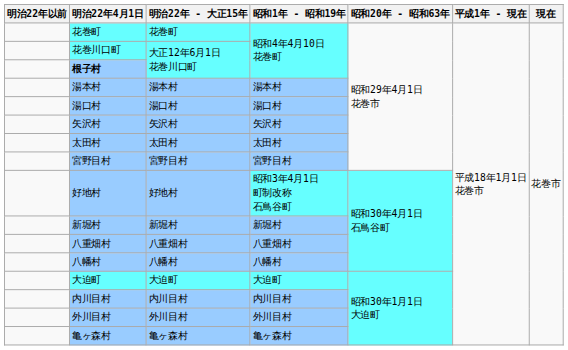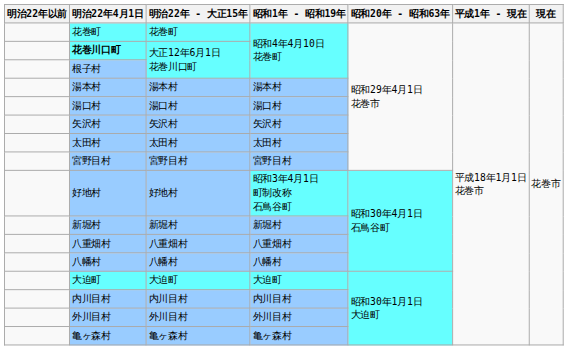(96, 50) normal -> (96, 50) bold
(86, 69) bold -> (86, 69) normal
